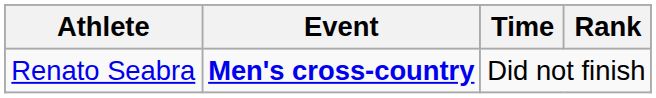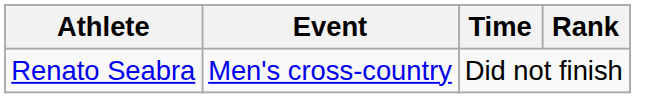(341, 70) bold -> (330, 70) normal
